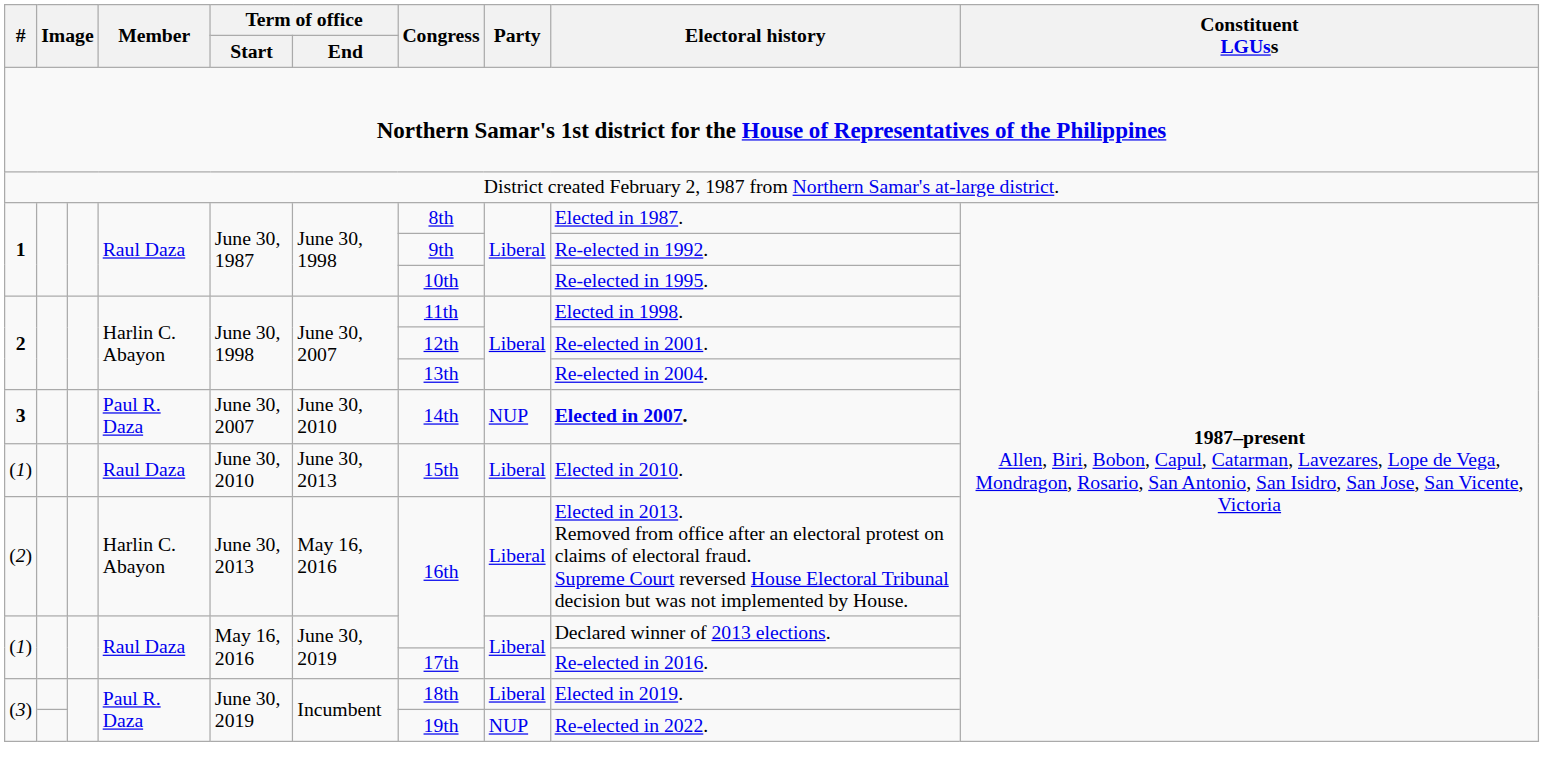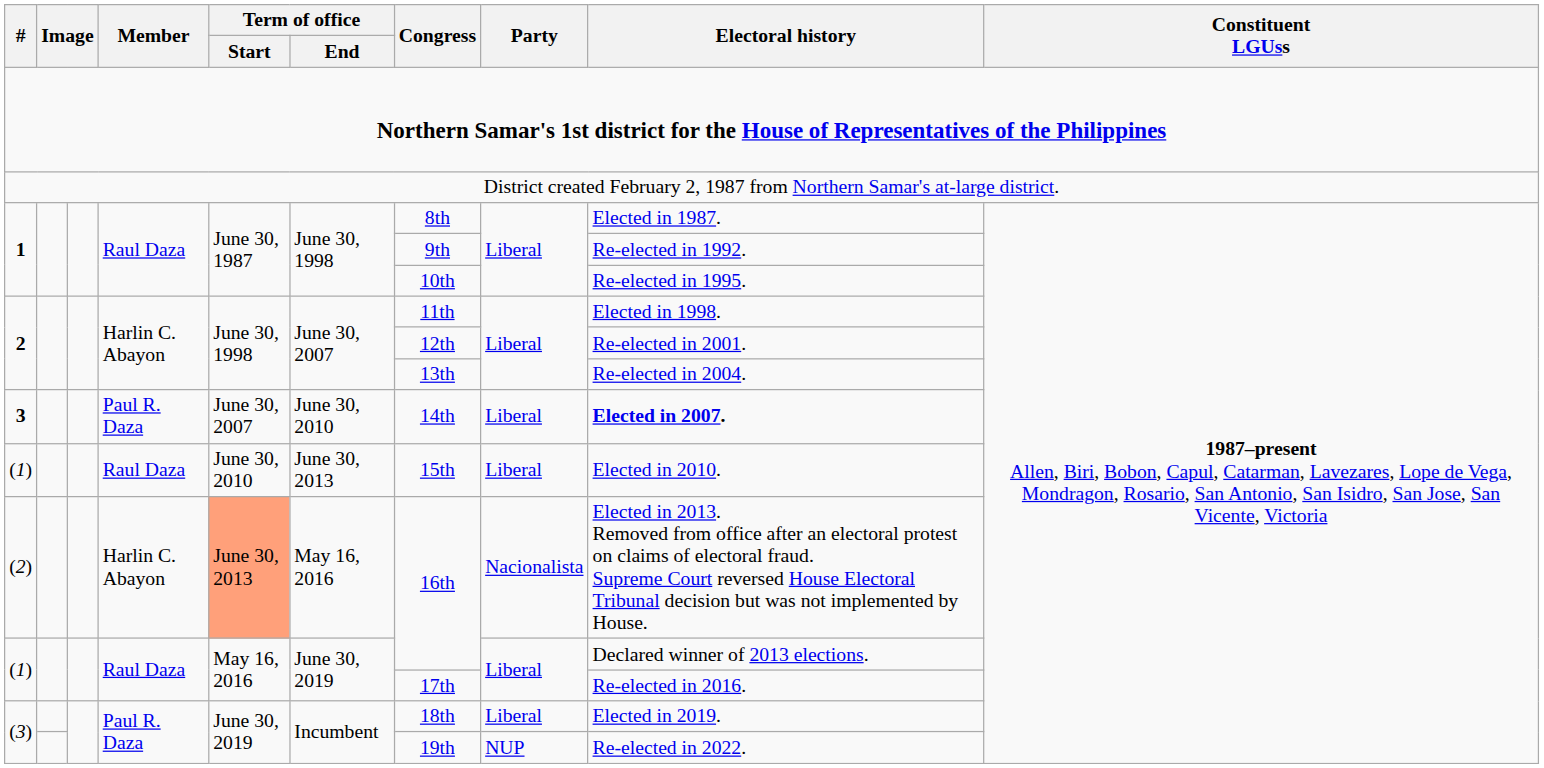(508, 416) NUP -> (514, 416) Liberal
(248, 556) no background -> (246, 567) lightsalmon background
(517, 556) Liberal -> (534, 567) Nacionalista
